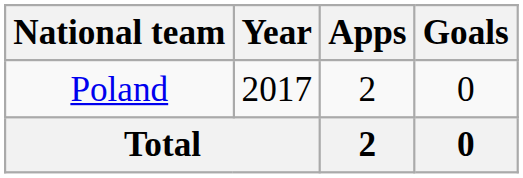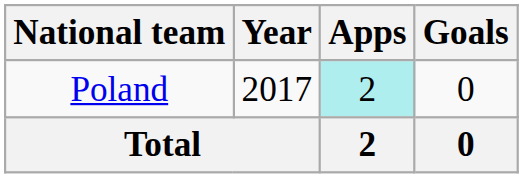(367, 88) no background -> (367, 88) paleturquoise background
